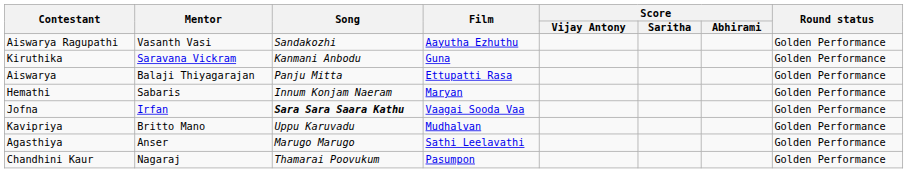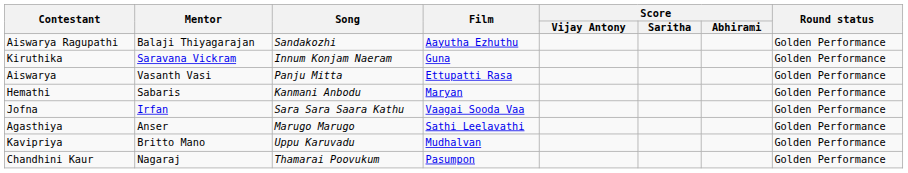(174, 42) Vasanth Vasi -> (196, 42) Balaji Thiyagarajan
(318, 59) Kanmani Anbodu -> (333, 59) Innum Konjam Naeram
(196, 76) Balaji Thiyagarajan -> (174, 76) Vasanth Vasi
(333, 92) Innum Konjam Naeram -> (318, 92) Kanmani Anbodu
(339, 109) bold -> (339, 109) normal
rows swapped: (35, 143) <-> (35, 126)
